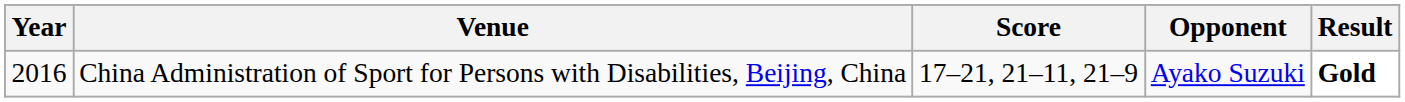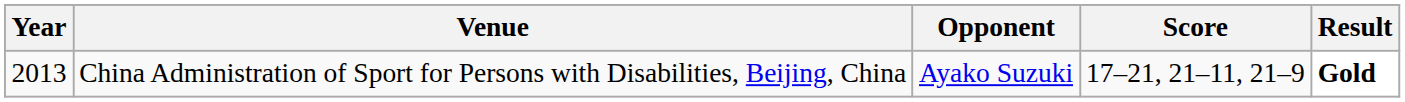columns swapped: (1228, 27) <-> (1028, 27)
(39, 72) 2016 -> (39, 72) 2013
